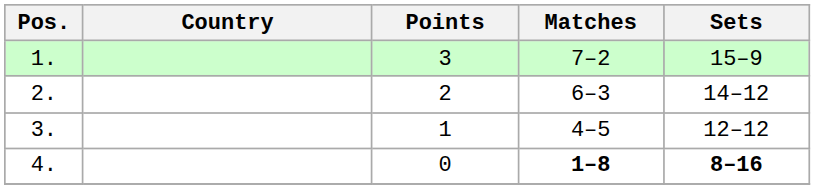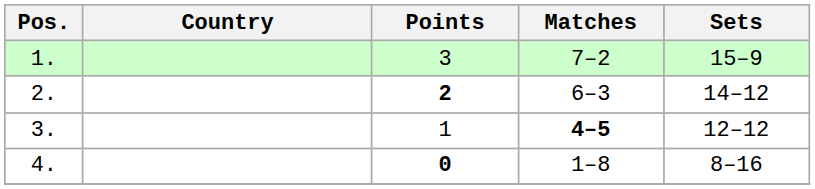(445, 94) normal -> (445, 94) bold
(591, 130) normal -> (591, 130) bold
(445, 166) normal -> (445, 166) bold
(591, 166) bold -> (591, 166) normal
(736, 166) bold -> (736, 166) normal
